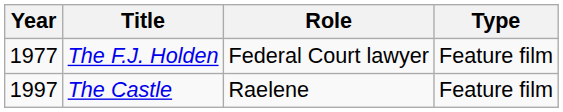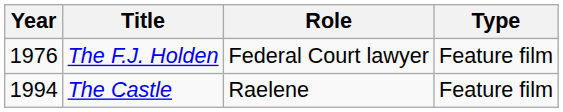(34, 55) 1977 -> (34, 55) 1976
(34, 90) 1997 -> (34, 90) 1994
